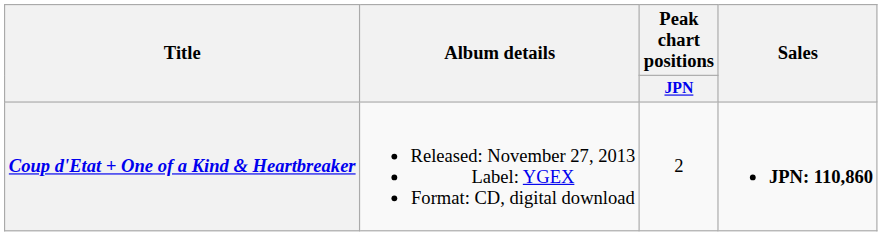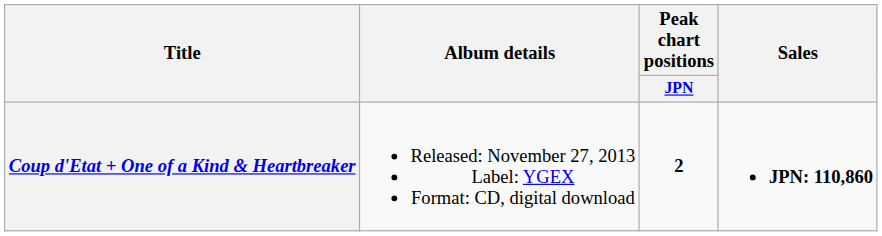(679, 166) normal -> (679, 166) bold
